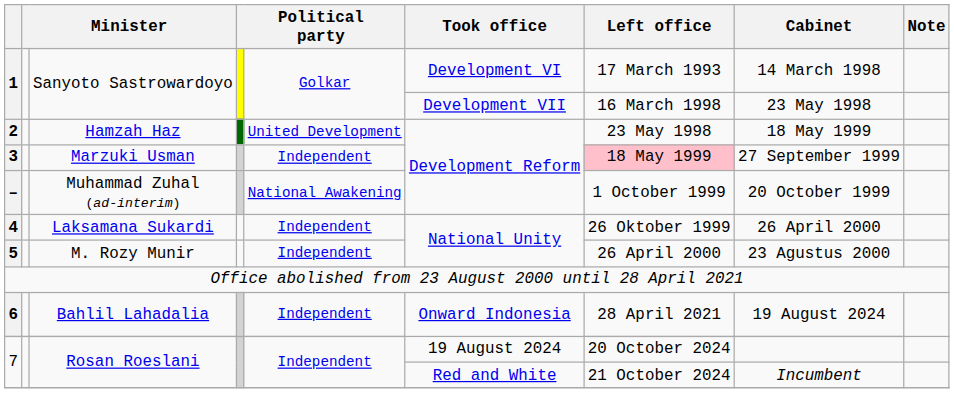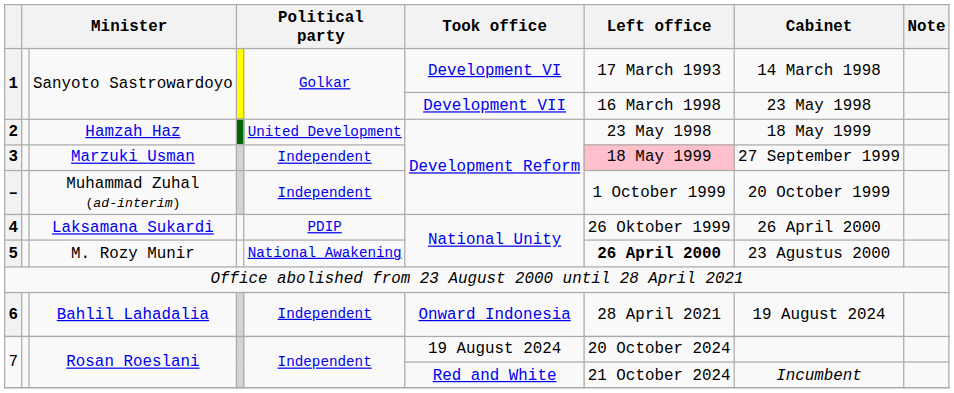(325, 193) National Awakening -> (325, 193) Independent
(325, 228) Independent -> (325, 228) PDIP
(325, 253) Independent -> (325, 253) National Awakening
(659, 253) normal -> (659, 253) bold
